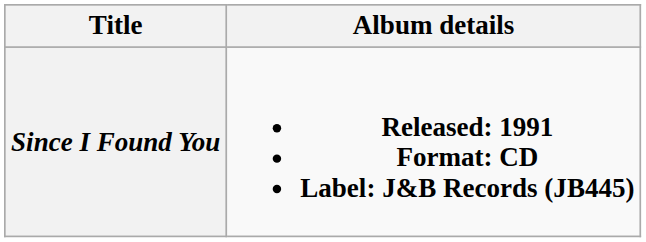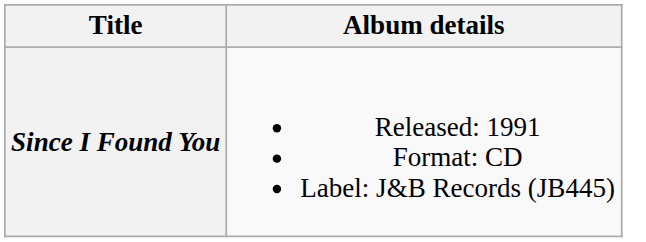(434, 157) bold -> (424, 157) normal
